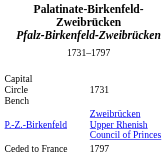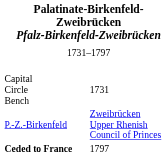(36, 148) normal -> (38, 148) bold
